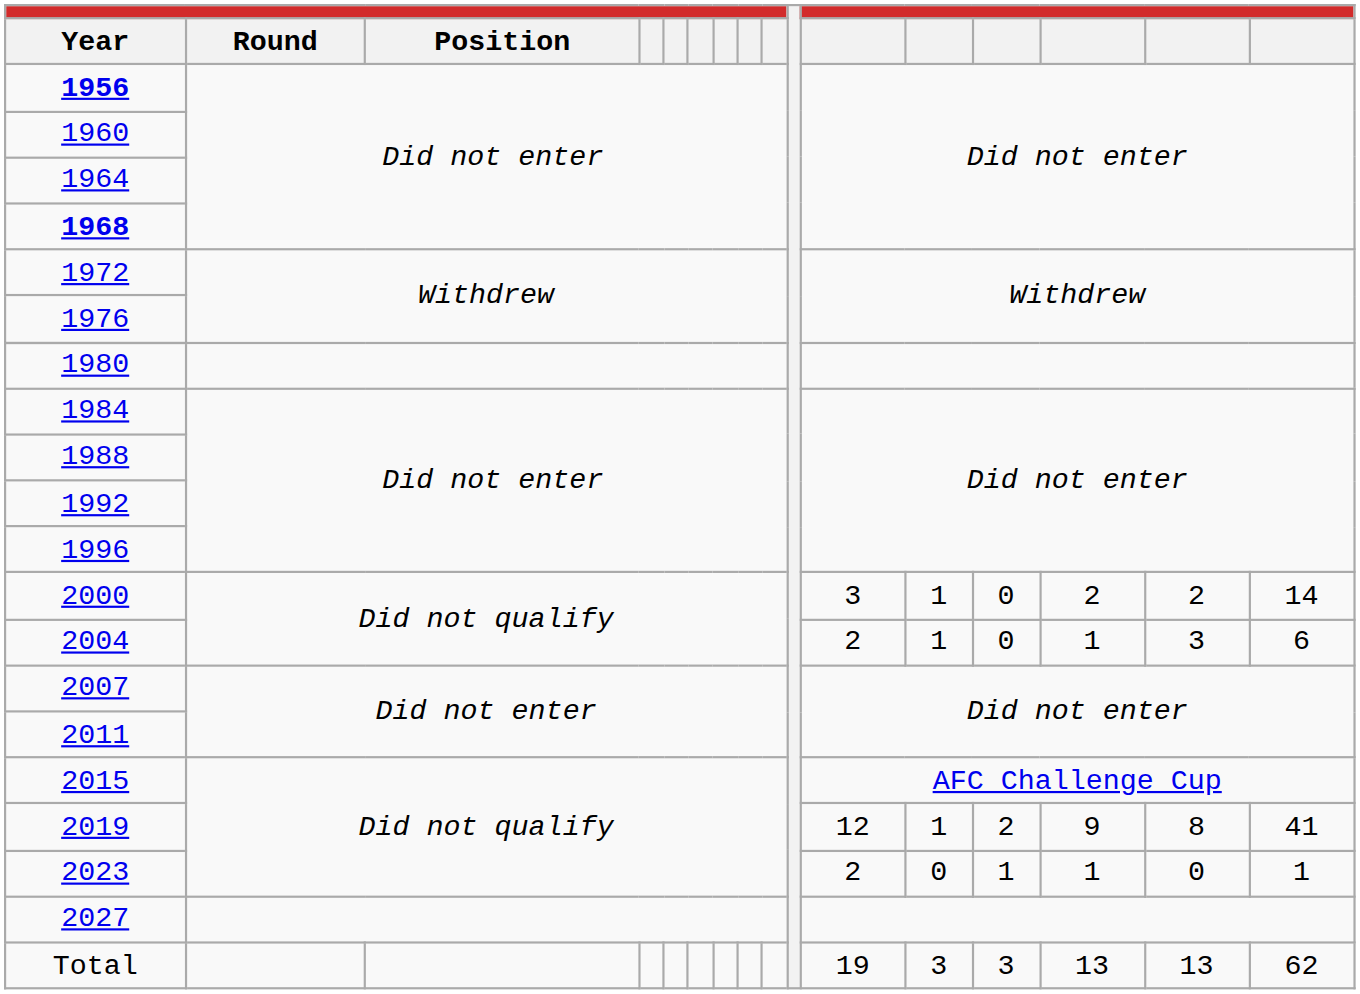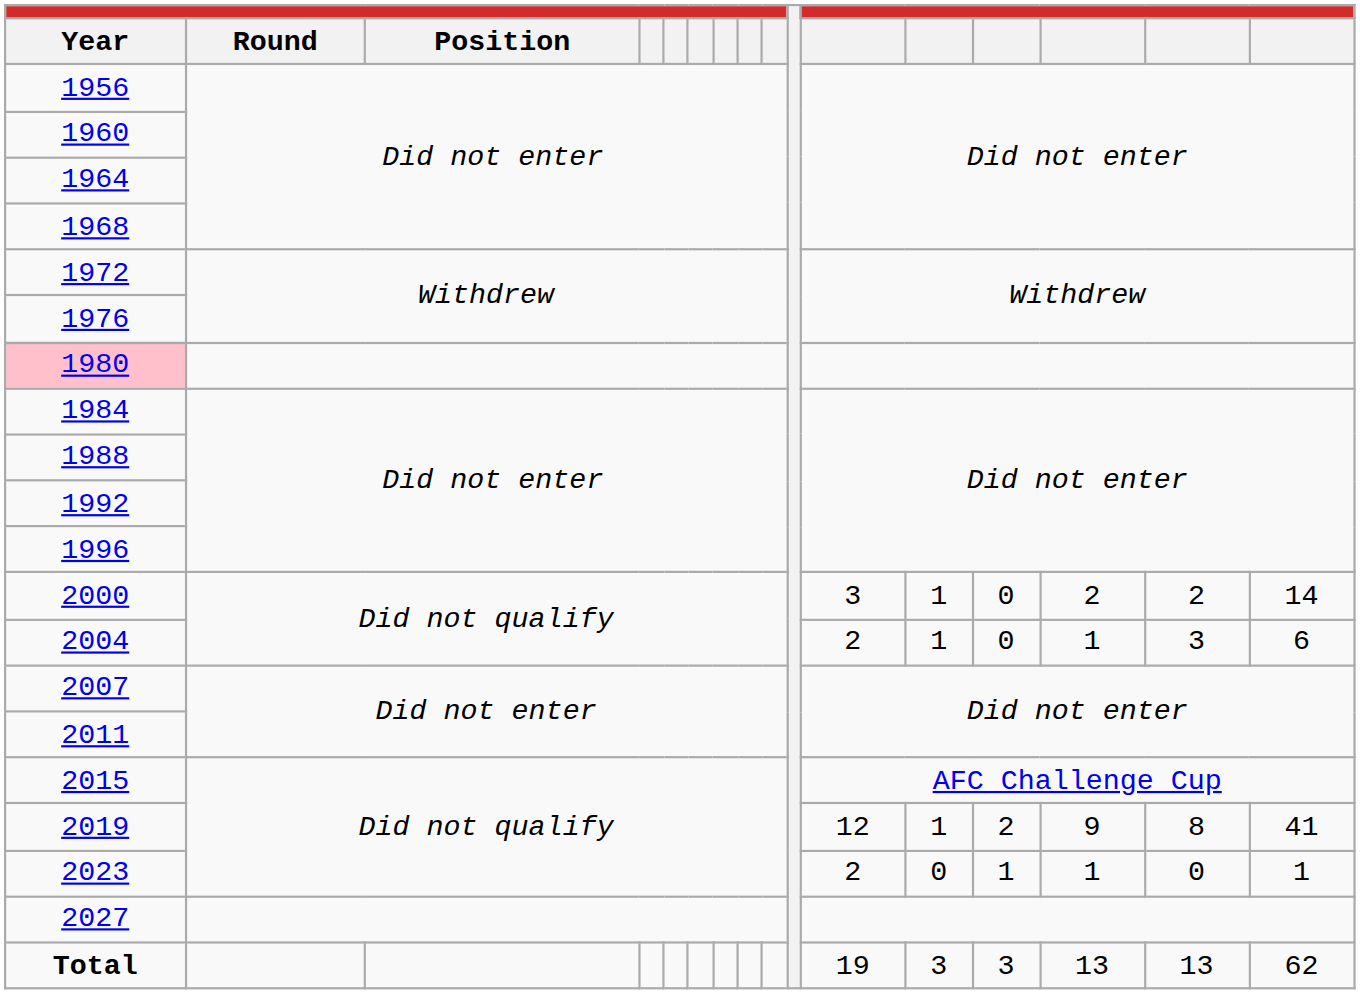(95, 88) bold -> (95, 88) normal
(95, 226) bold -> (95, 226) normal
(95, 365) no background -> (95, 365) pink background
(95, 965) normal -> (95, 965) bold
